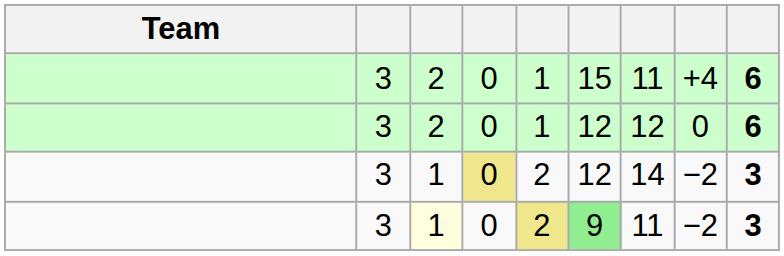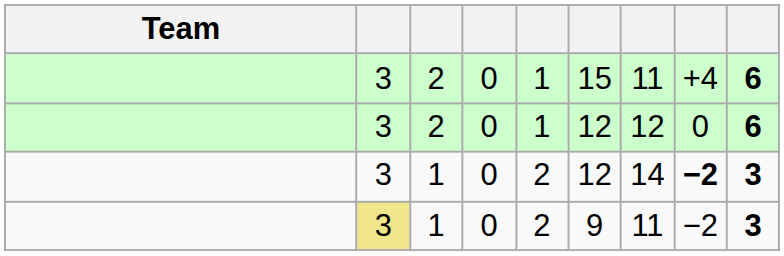(489, 175) khaki background -> (489, 175) no background
(700, 175) normal -> (700, 175) bold
(383, 224) no background -> (383, 224) khaki background
(436, 224) lightyellow background -> (436, 224) no background
(542, 224) khaki background -> (542, 224) no background
(595, 224) lightgreen background -> (595, 224) no background
